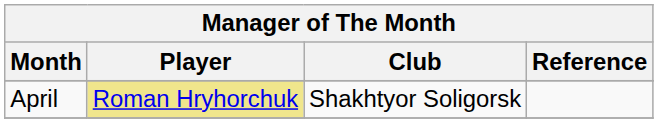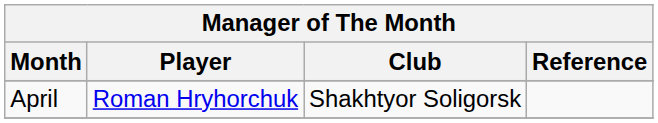(195, 99) khaki background -> (195, 99) no background
